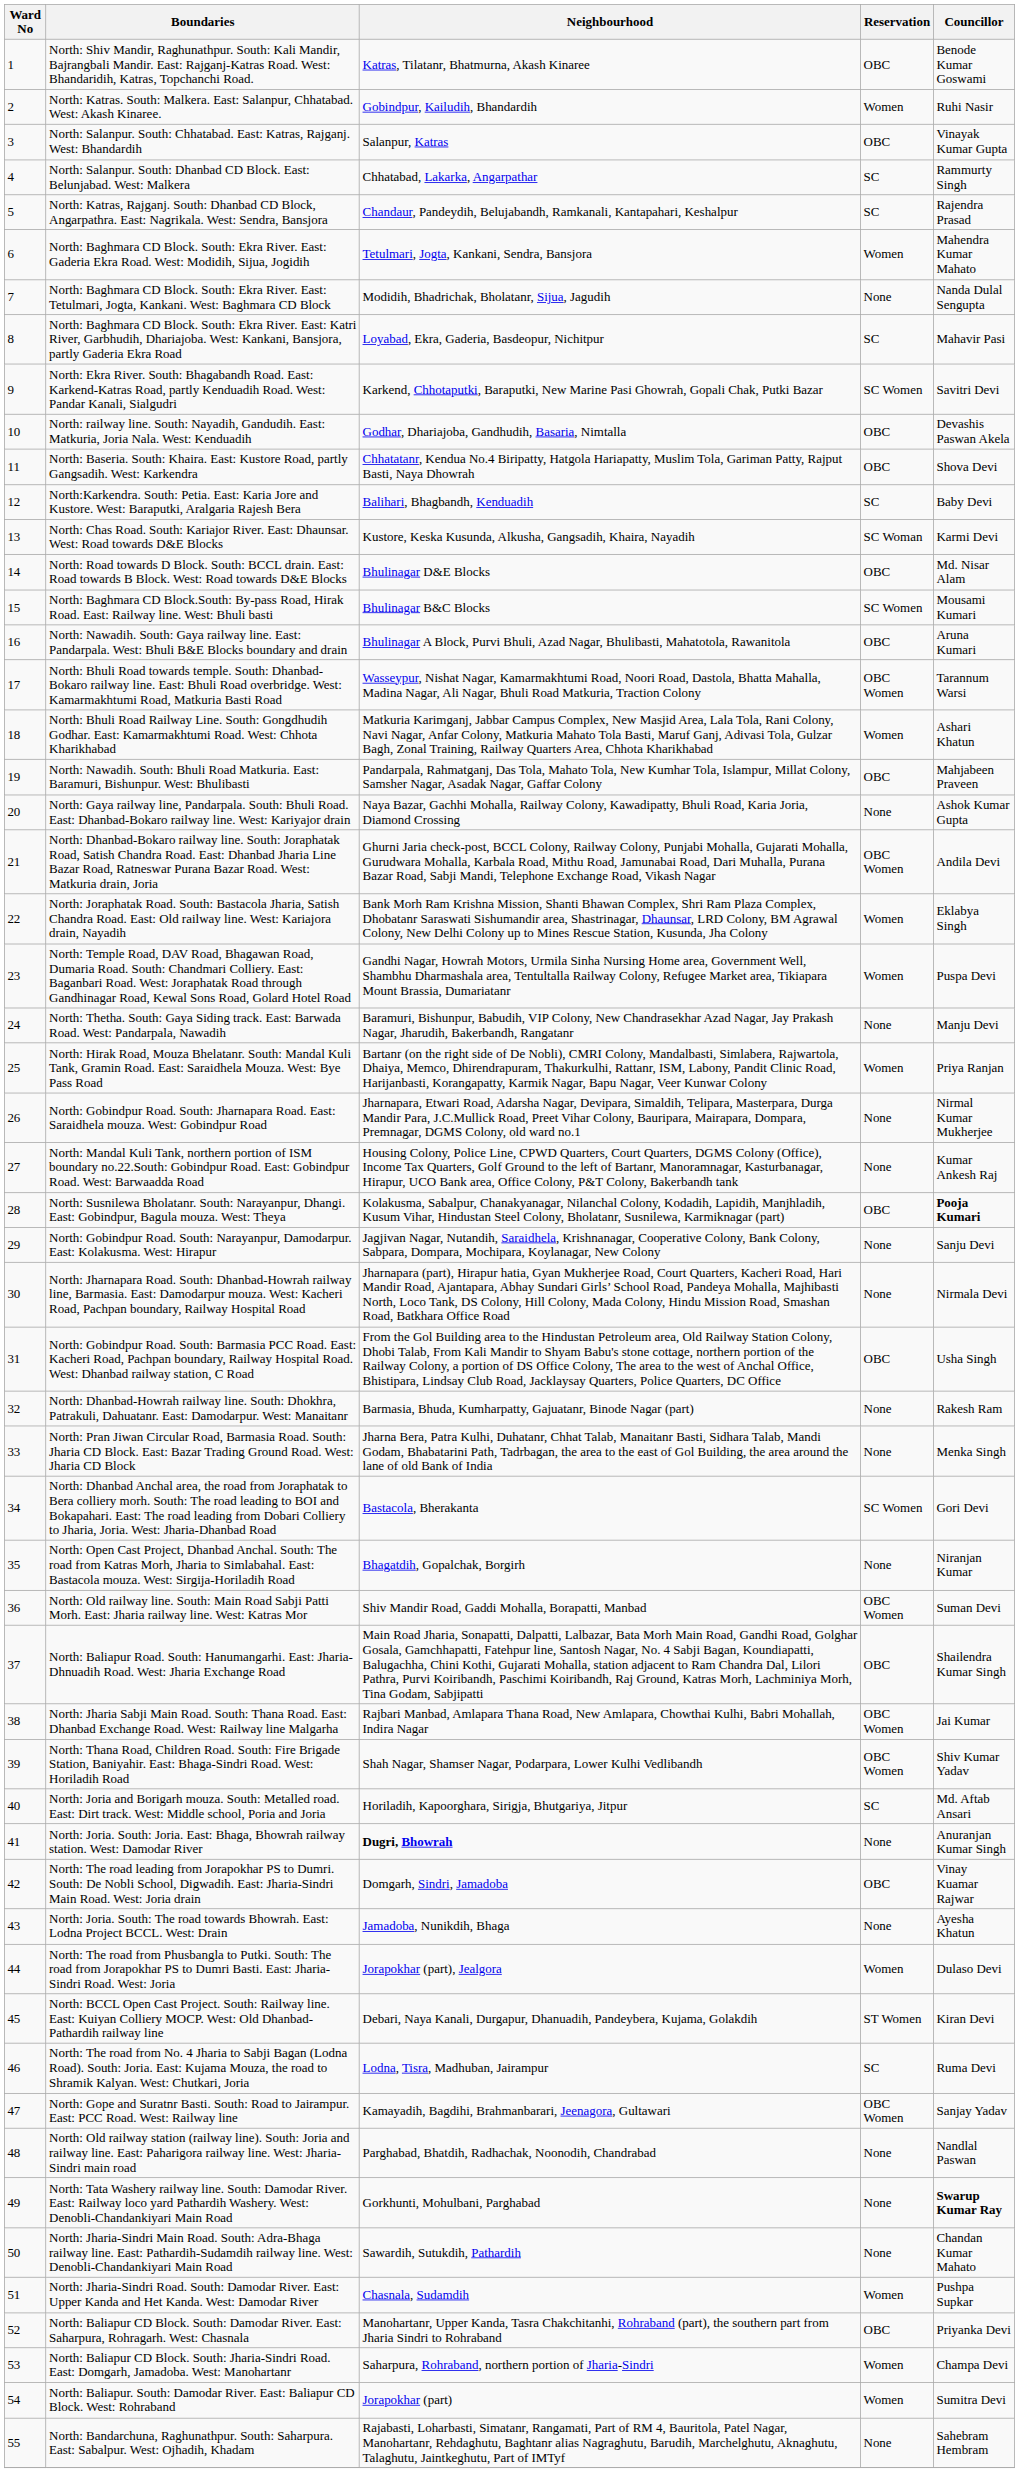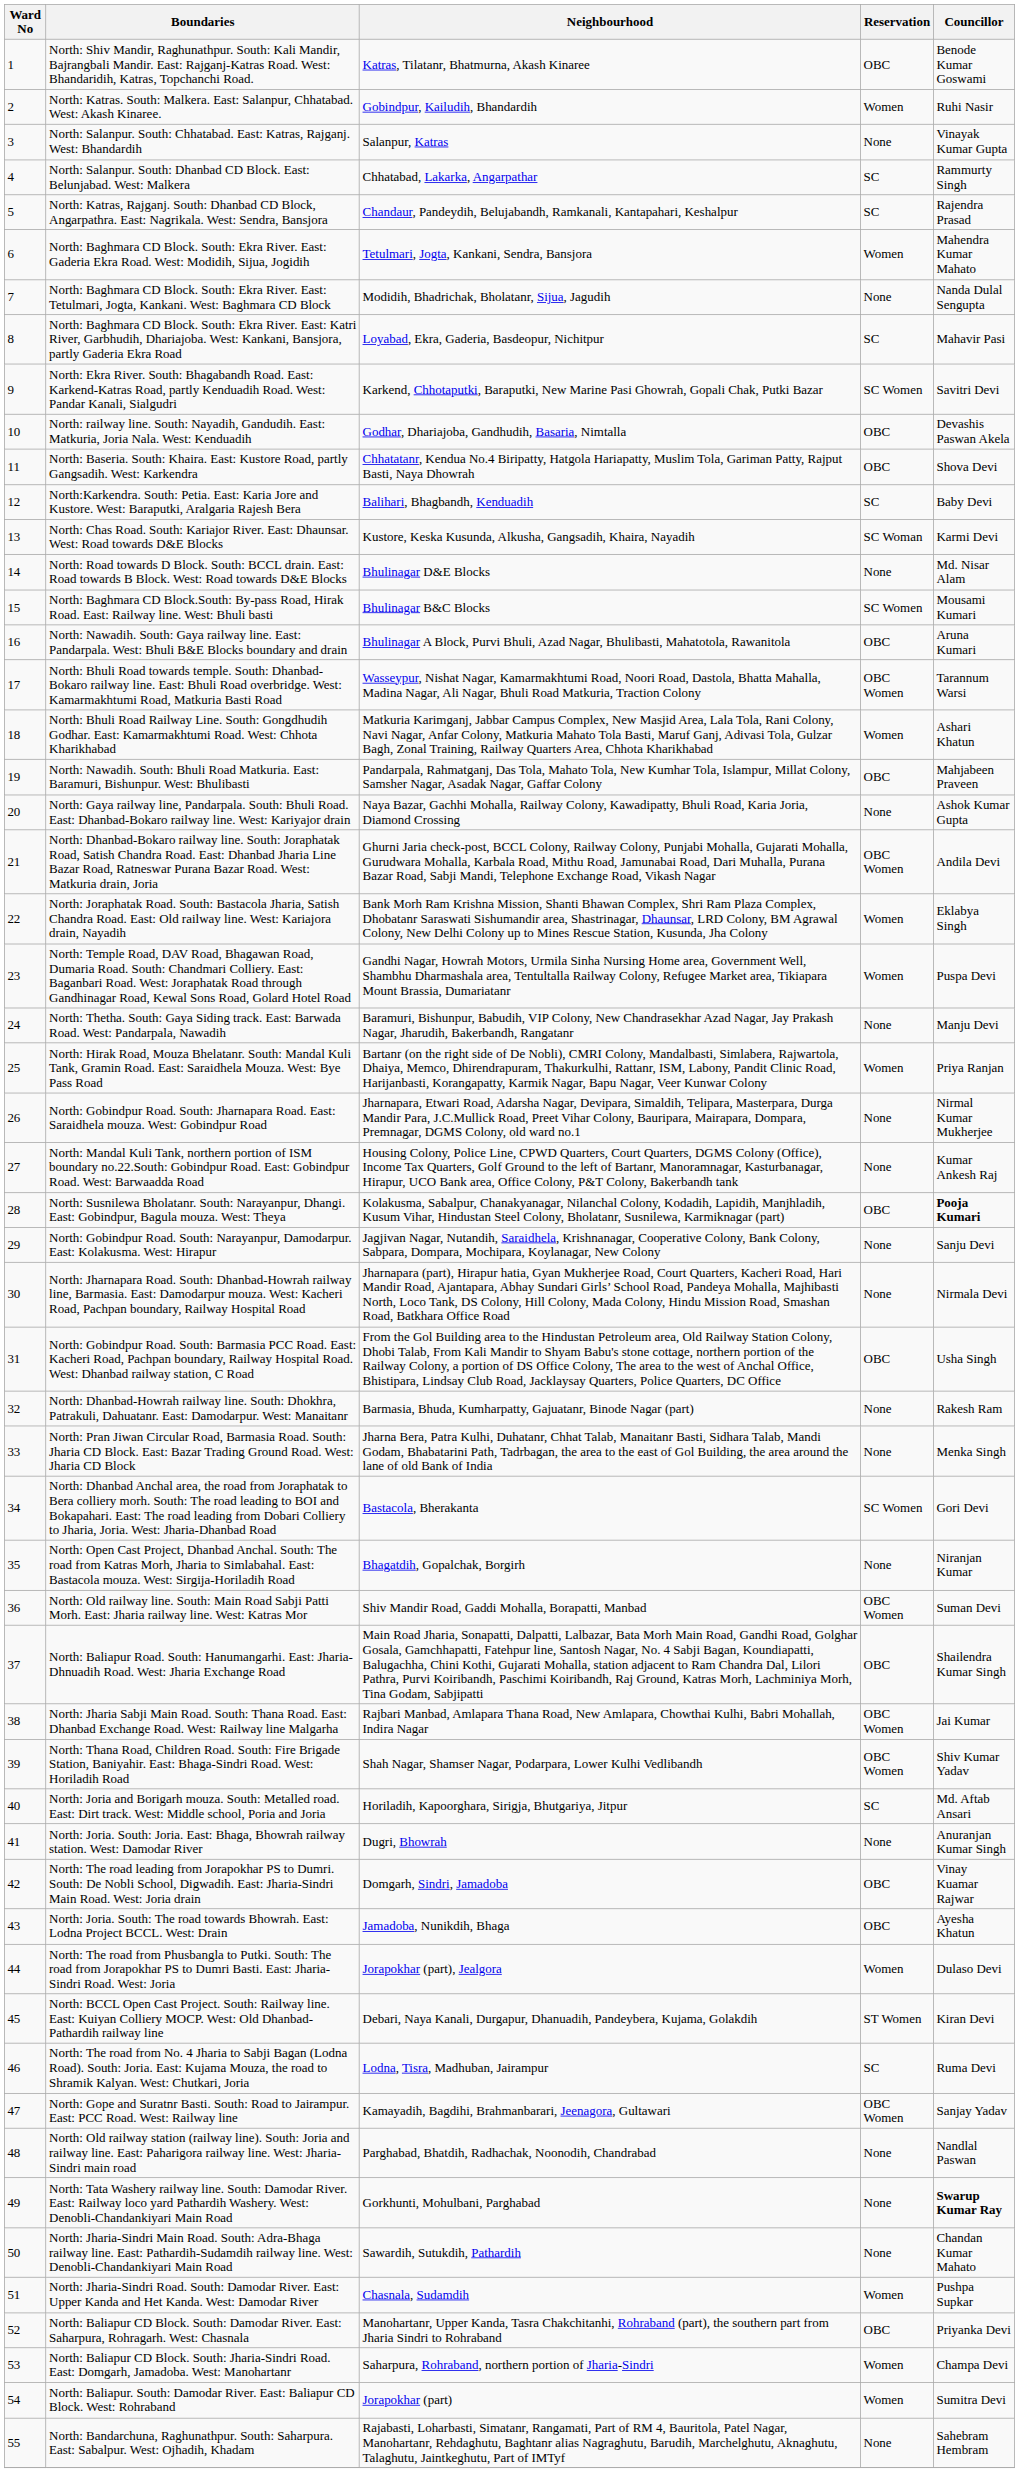(877, 142) OBC -> (878, 142) None
(877, 572) OBC -> (878, 572) None
(408, 1841) bold -> (405, 1841) normal
(878, 1926) None -> (877, 1926) OBC
